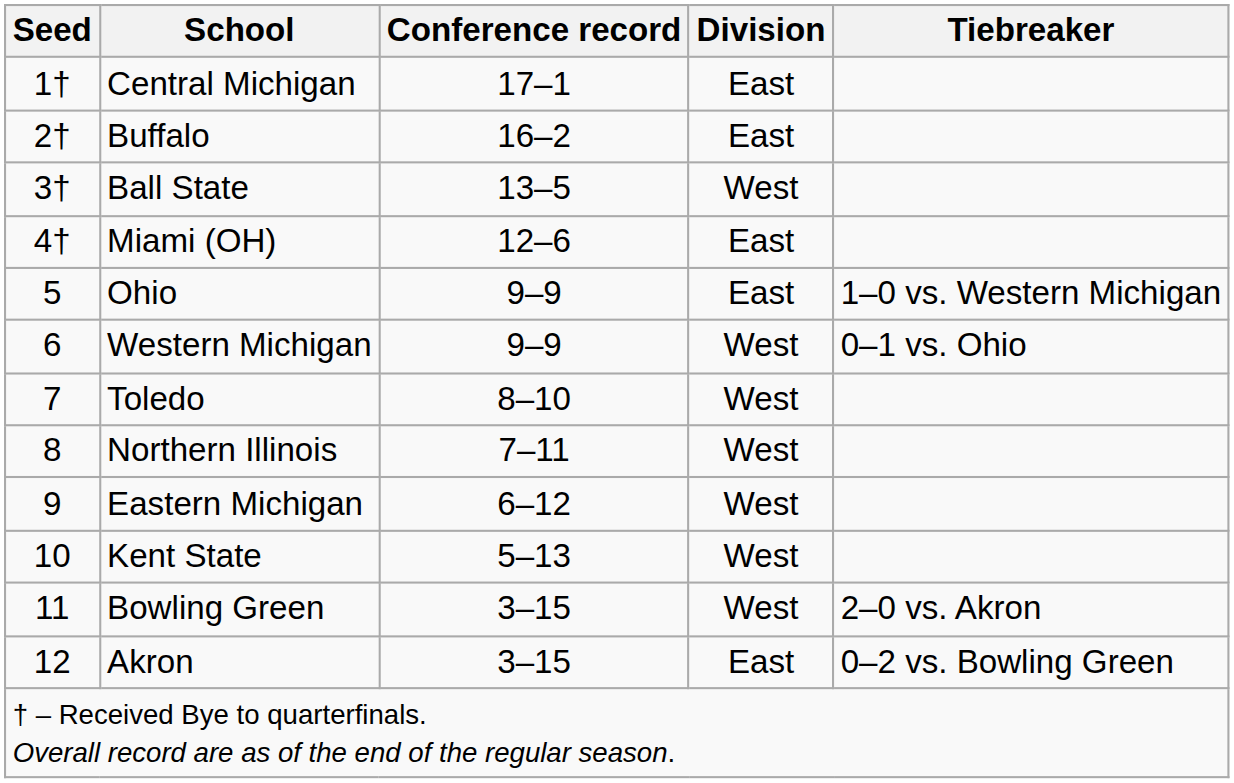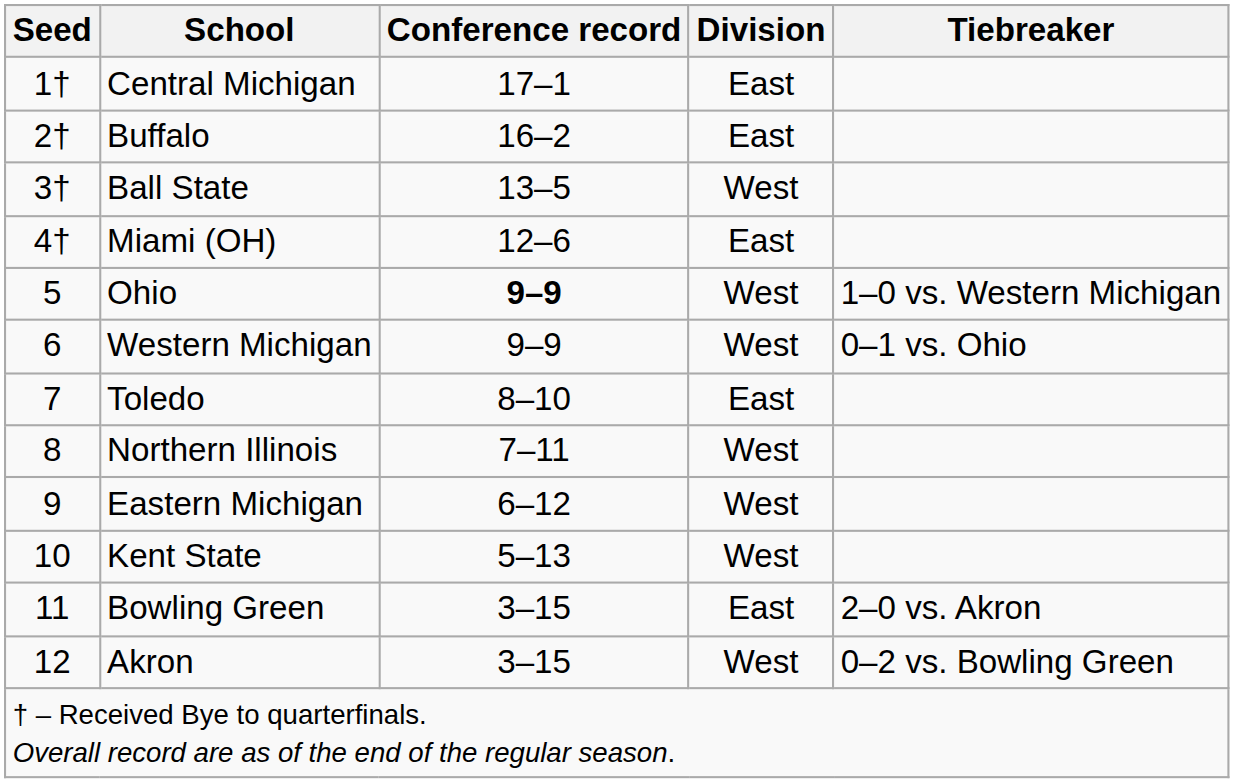(534, 293) normal -> (534, 293) bold
(761, 293) East -> (761, 293) West
(761, 398) West -> (761, 398) East
(761, 608) West -> (761, 608) East
(761, 661) East -> (761, 661) West
